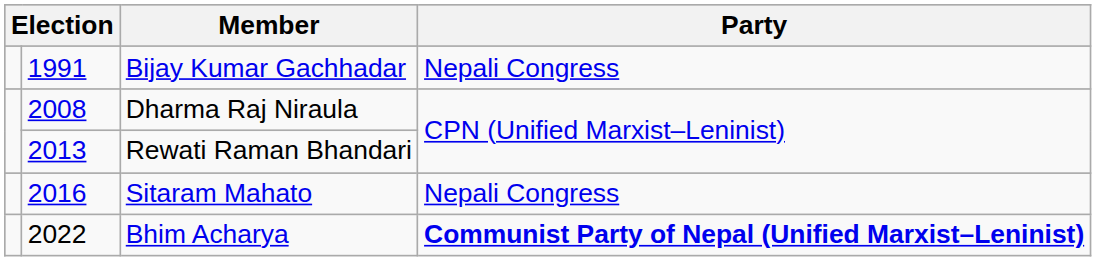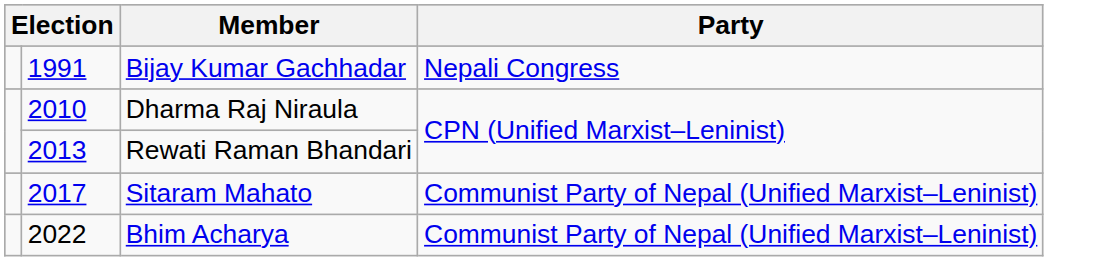(57, 109) 2008 -> (57, 109) 2010
(57, 192) 2016 -> (57, 192) 2017
(522, 192) Nepali Congress -> (731, 192) Communist Party of Nepal (Unified Marxist–Leninist)
(754, 234) bold -> (731, 234) normal
